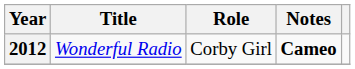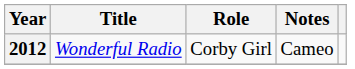(309, 49) bold -> (307, 49) normal
